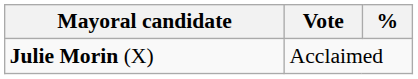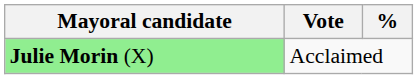(82, 55) no background -> (82, 55) lightgreen background
